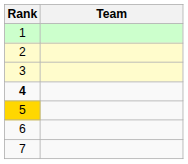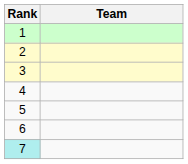(22, 91) bold -> (22, 91) normal
(22, 110) gold background -> (22, 110) no background
(22, 149) no background -> (22, 149) paleturquoise background
